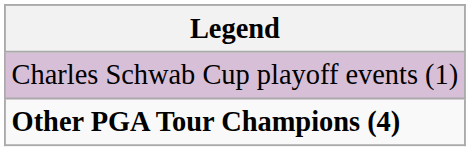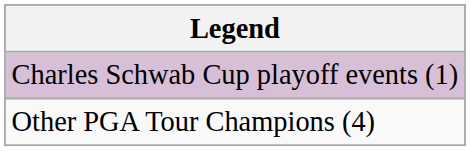(206, 121) bold -> (193, 121) normal
